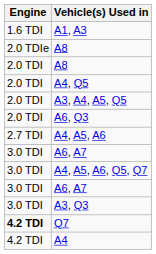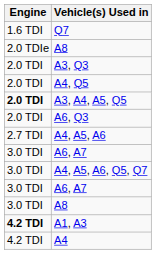(70, 30) A1, A3 -> (61, 30) Q7
(61, 65) A8 -> (71, 65) A3, Q3
(25, 100) normal -> (25, 100) bold
(71, 205) A3, Q3 -> (61, 205) A8
(61, 223) Q7 -> (70, 223) A1, A3
